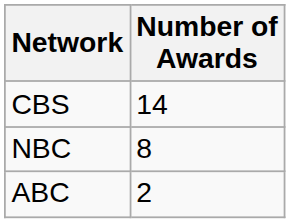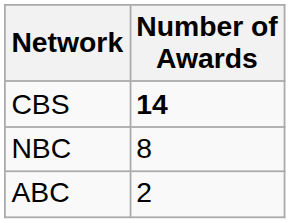(152, 103) normal -> (152, 103) bold
